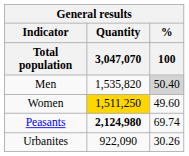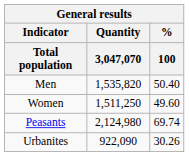(167, 84) lightgrey background -> (167, 84) no background
(118, 103) gold background -> (118, 103) no background
(118, 122) bold -> (118, 122) normal
